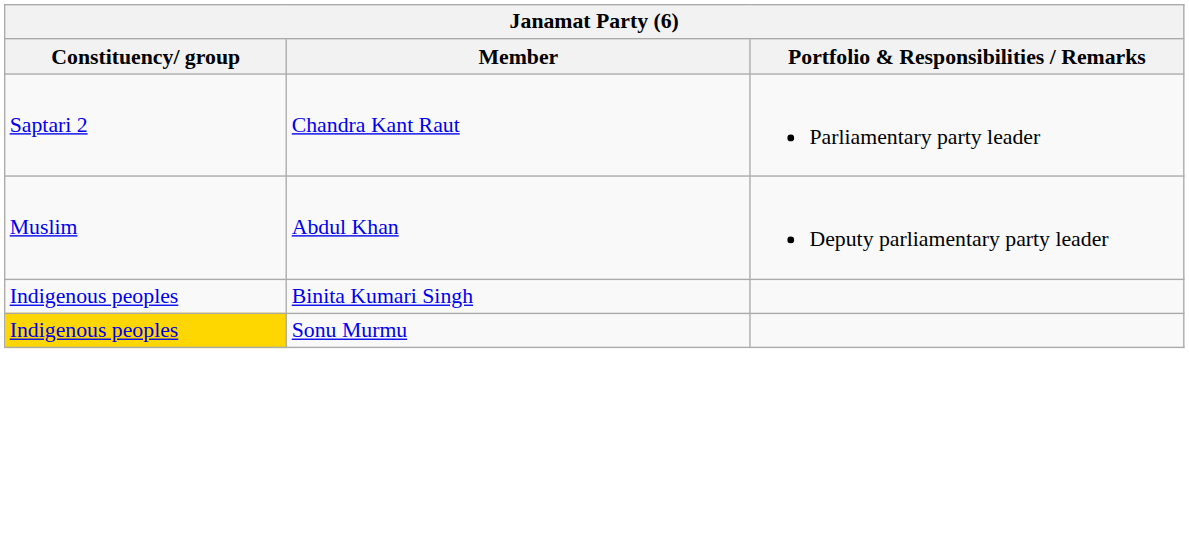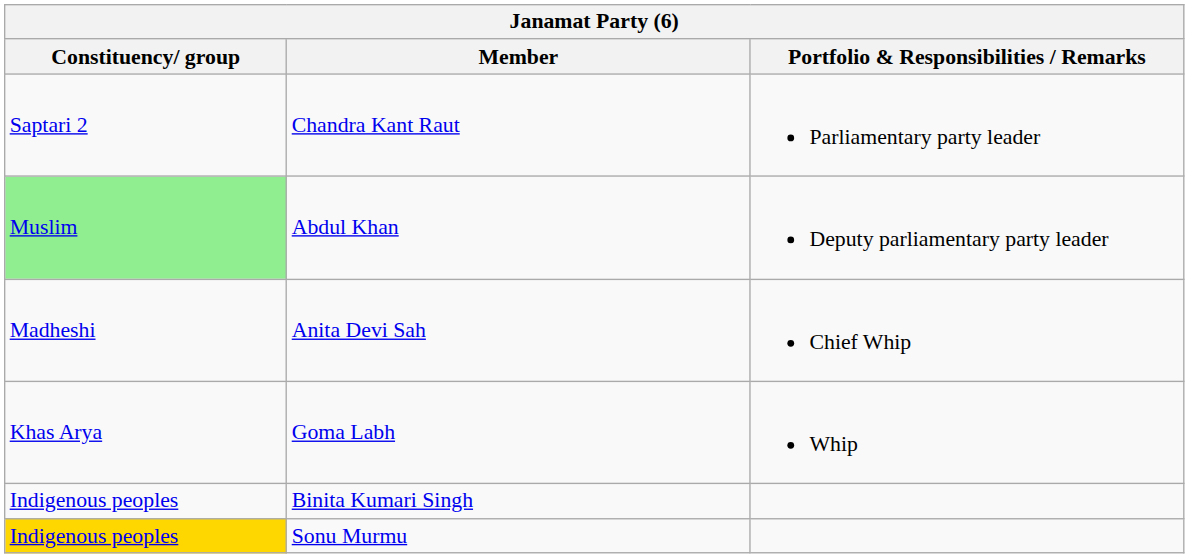(44, 227) no background -> (44, 227) lightgreen background
+ row: (359, 329)
+ row: (343, 432)
